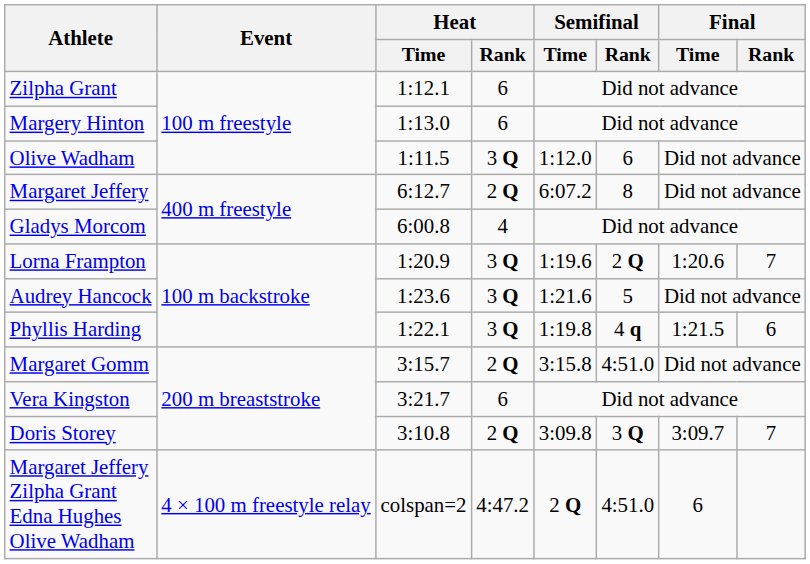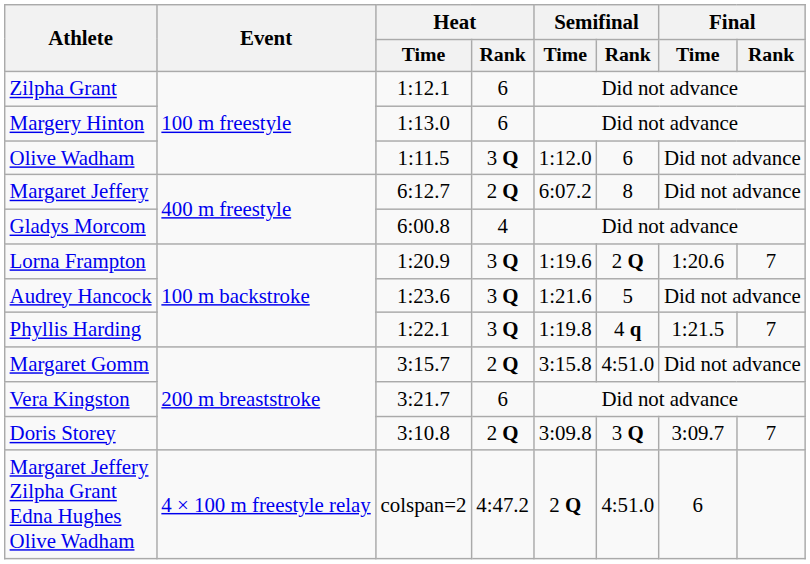(771, 330) 6 -> (771, 330) 7
